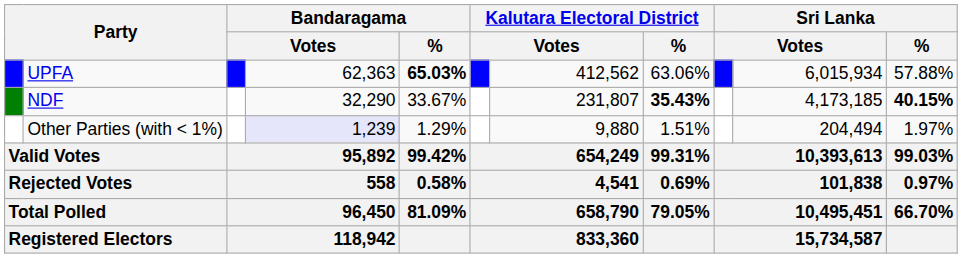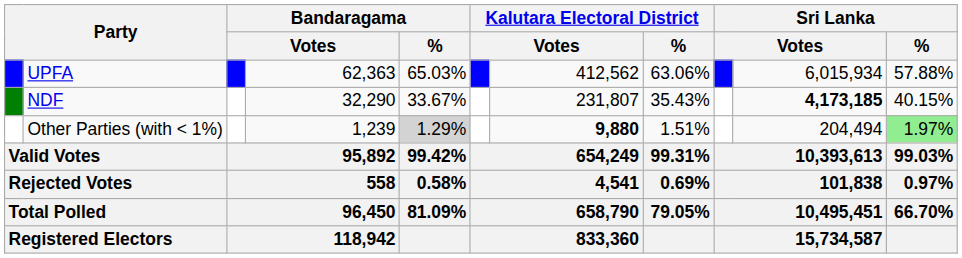(437, 73) bold -> (437, 73) normal
(680, 101) bold -> (680, 101) normal
(844, 101) normal -> (844, 101) bold
(924, 101) bold -> (924, 101) normal
(374, 128) lavender background -> (374, 128) no background
(442, 128) no background -> (442, 128) lightgrey background
(617, 128) normal -> (617, 128) bold
(929, 128) no background -> (929, 128) lightgreen background
